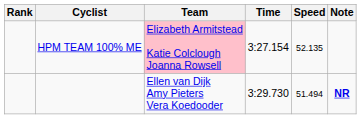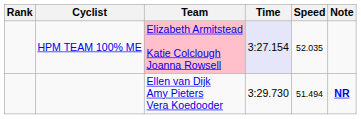(268, 47) no background -> (268, 47) lavender background
(310, 48) 52.135 -> (310, 48) 52.035
